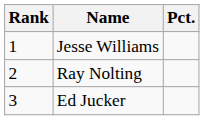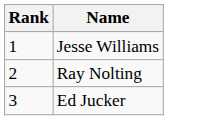- column: (181, 18)
